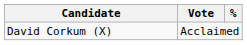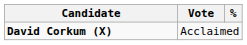(60, 31) normal -> (60, 31) bold
